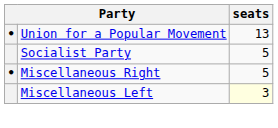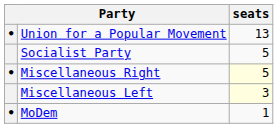(266, 74) no background -> (266, 74) lightyellow background
+ row: (39, 113)
